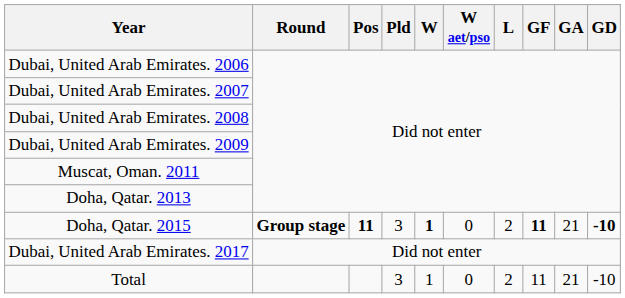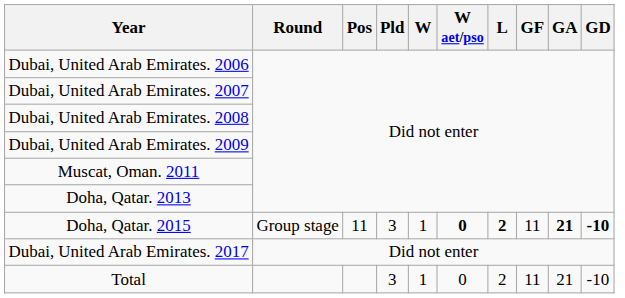(301, 225) bold -> (298, 225) normal
(366, 225) bold -> (359, 225) normal
(429, 225) bold -> (423, 225) normal
(469, 225) normal -> (463, 225) bold
(508, 225) normal -> (502, 225) bold
(539, 225) bold -> (532, 225) normal
(571, 225) normal -> (565, 225) bold
